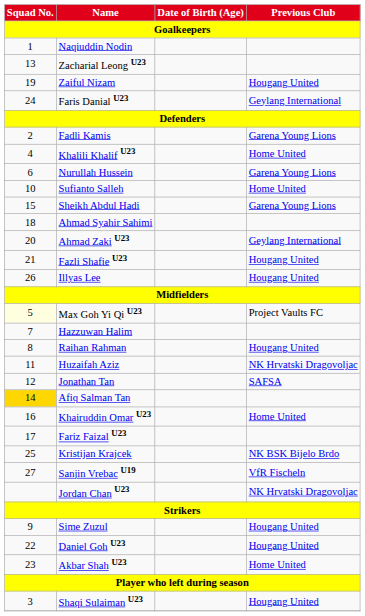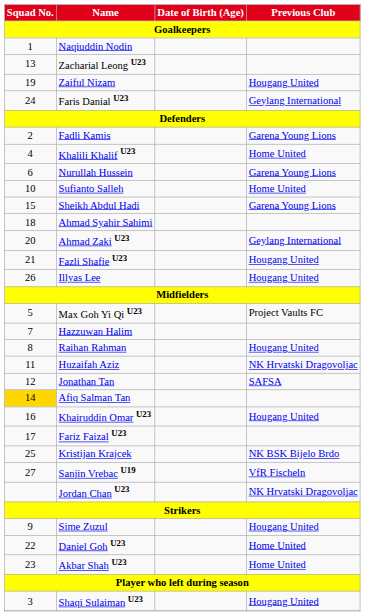(30, 313) lightyellow background -> (30, 313) no background
(277, 416) Home United -> (284, 416) Hougang United
(284, 545) Hougang United -> (277, 545) Home United
